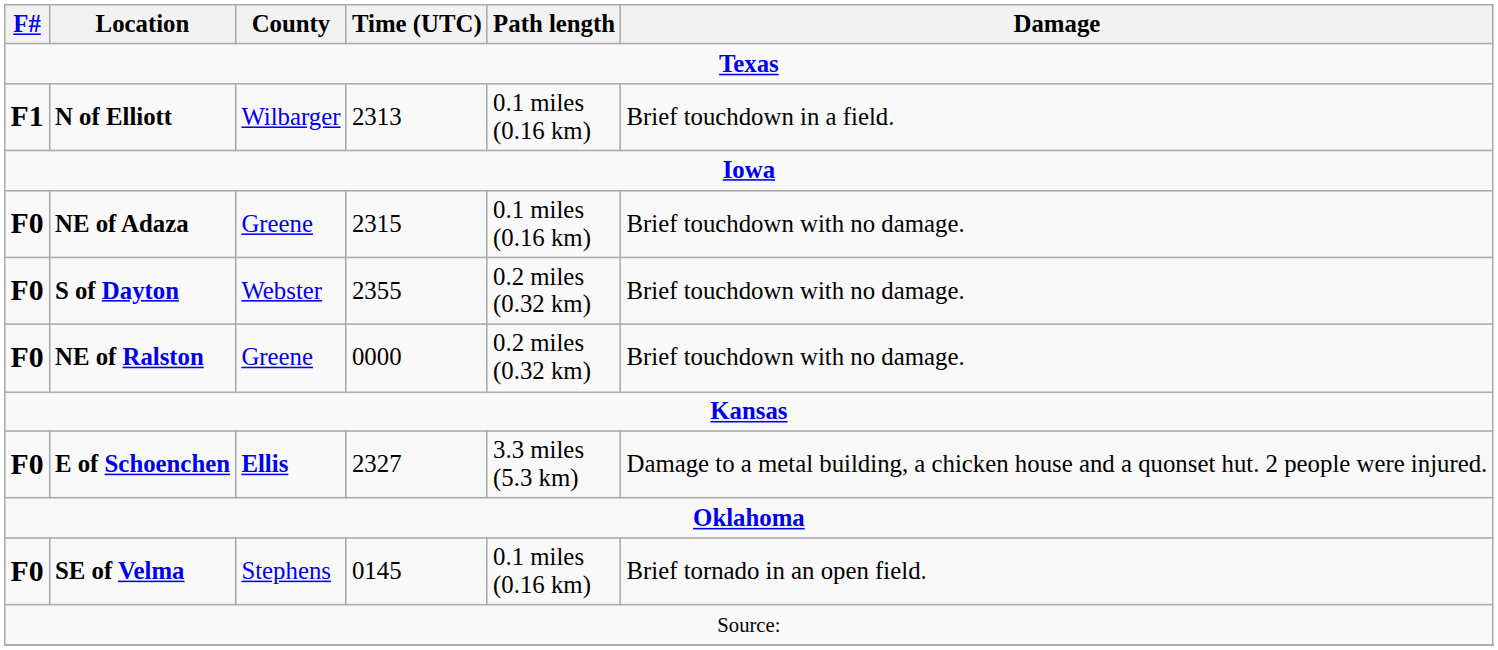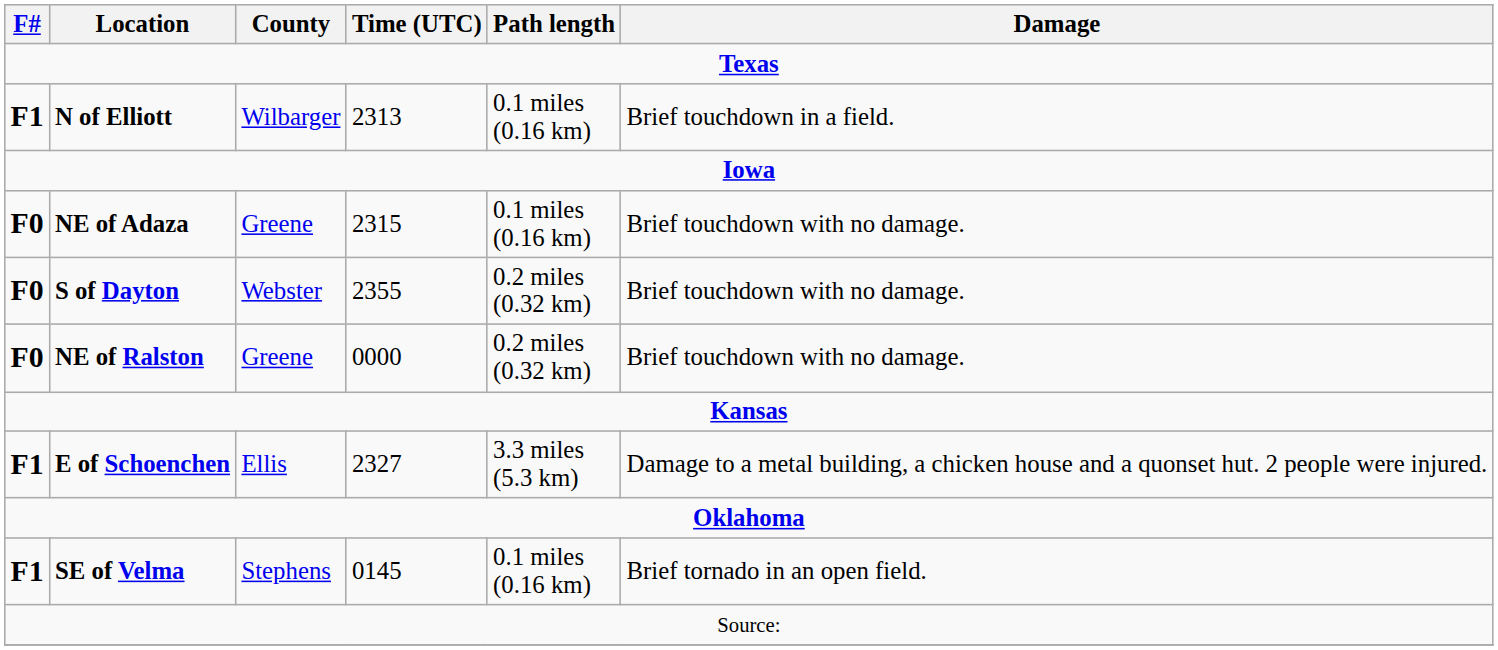(27, 464) F0 -> (27, 464) F1
(265, 464) bold -> (264, 464) normal
(27, 570) F0 -> (27, 570) F1
